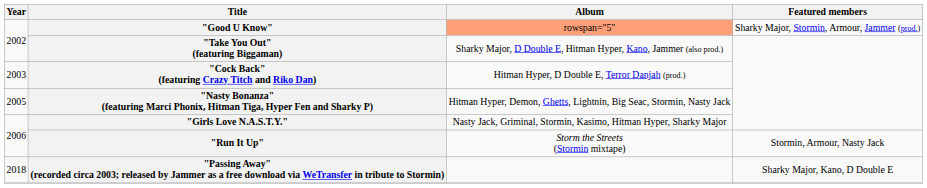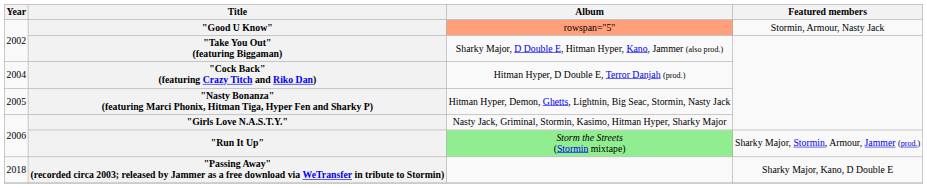(828, 27) Sharky Major, Stormin, Armour, Jammer (prod.) -> (828, 27) Stormin, Armour, Nasty Jack
(16, 75) 2003 -> (16, 75) 2004
(590, 143) no background -> (590, 143) lightgreen background
(828, 143) Stormin, Armour, Nasty Jack -> (828, 143) Sharky Major, Stormin, Armour, Jammer (prod.)
